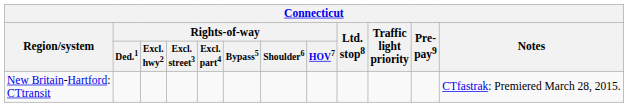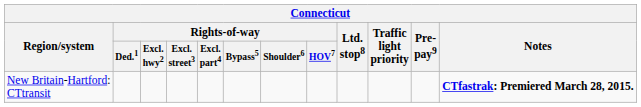(531, 86) normal -> (538, 86) bold
